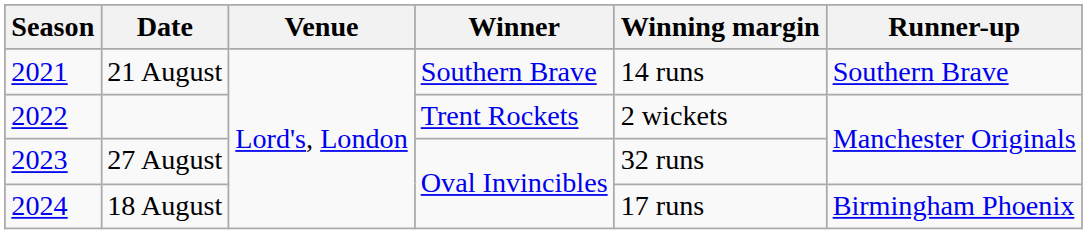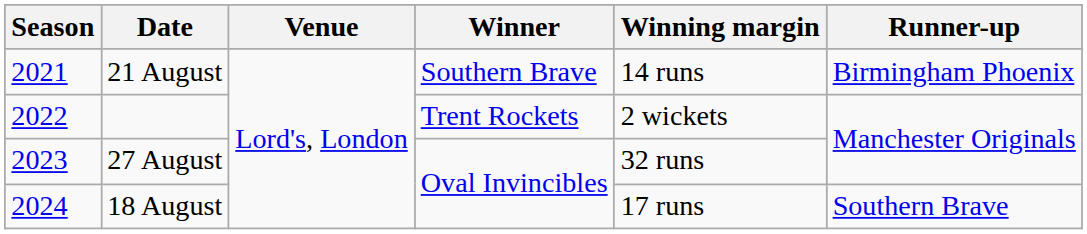(921, 71) Southern Brave -> (953, 71) Birmingham Phoenix
(953, 205) Birmingham Phoenix -> (921, 205) Southern Brave
